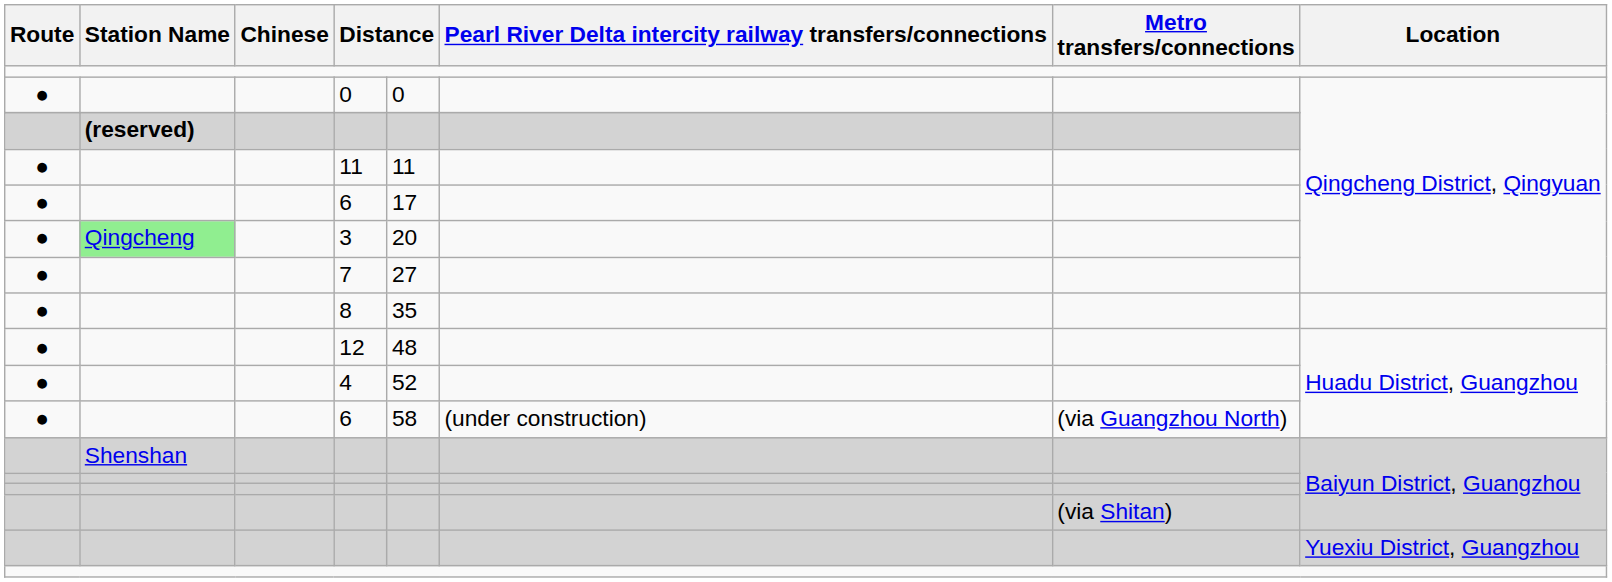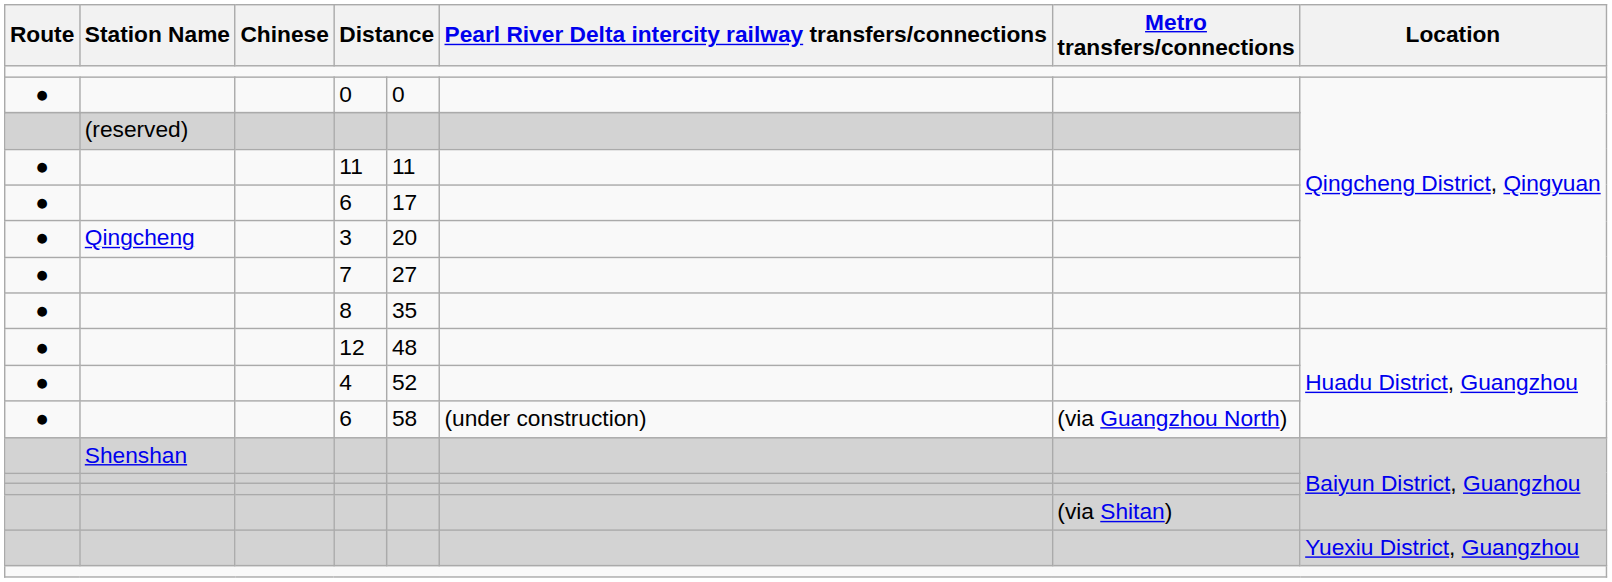(140, 130) bold -> (137, 130) normal
(140, 238) lightgreen background -> (140, 238) no background
